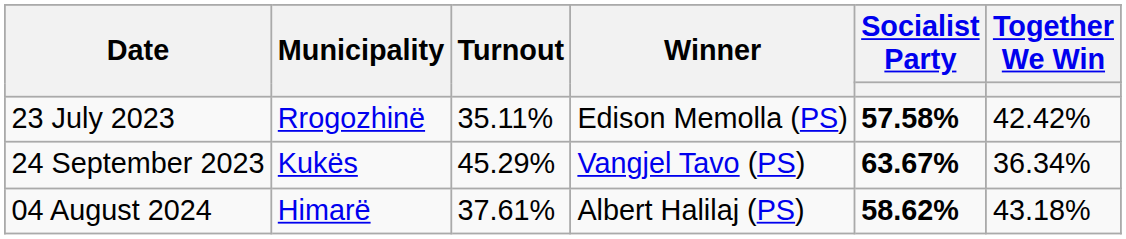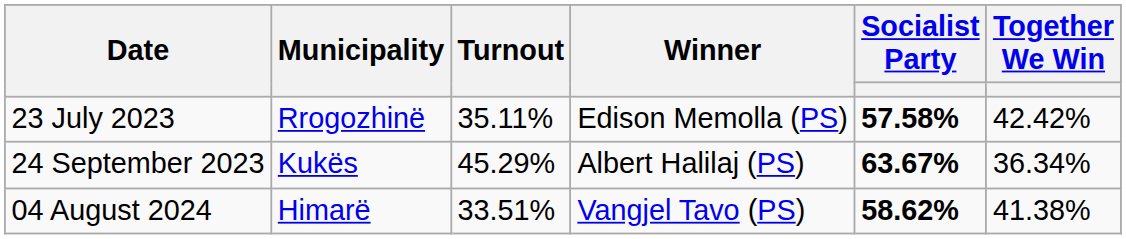(691, 164) Vangjel Tavo (PS) -> (691, 164) Albert Halilaj (PS)
(506, 210) 37.61% -> (506, 210) 33.51%
(691, 210) Albert Halilaj (PS) -> (691, 210) Vangjel Tavo (PS)
(1042, 210) 43.18% -> (1042, 210) 41.38%
